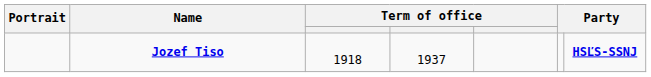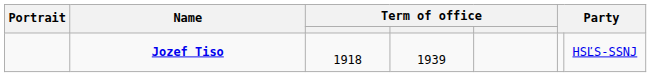(431, 60) 1937 -> (431, 60) 1939
(605, 52) bold -> (605, 52) normal
